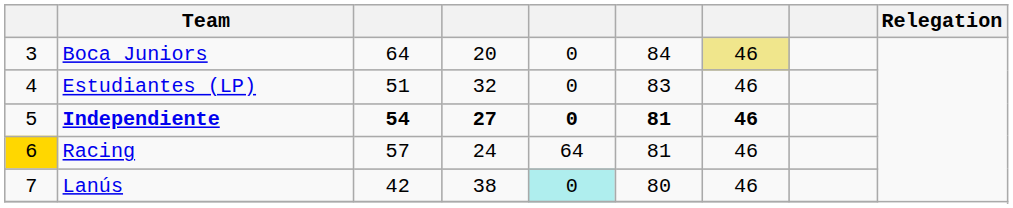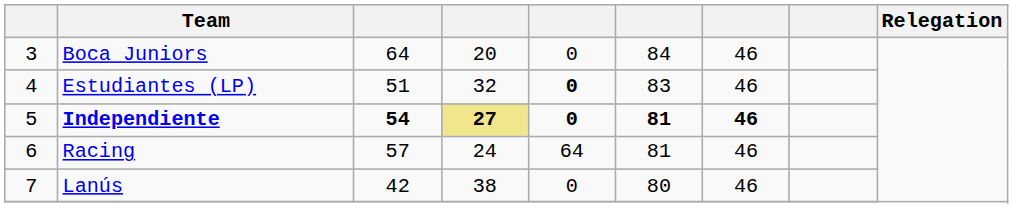(746, 54) khaki background -> (746, 54) no background
(572, 87) normal -> (572, 87) bold
(485, 120) no background -> (485, 120) khaki background
(31, 153) gold background -> (31, 153) no background
(572, 185) paleturquoise background -> (572, 185) no background
